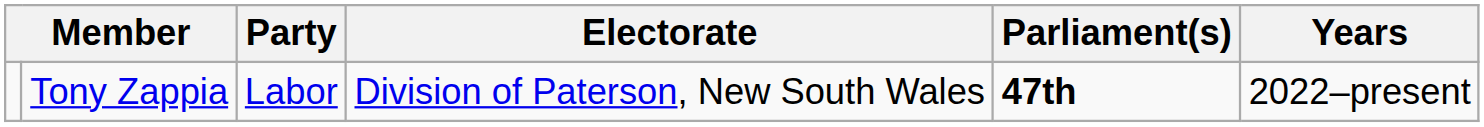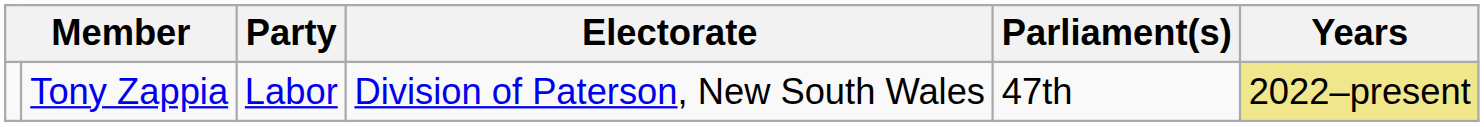(1039, 90) bold -> (1037, 90) normal
(1360, 90) no background -> (1360, 90) khaki background
